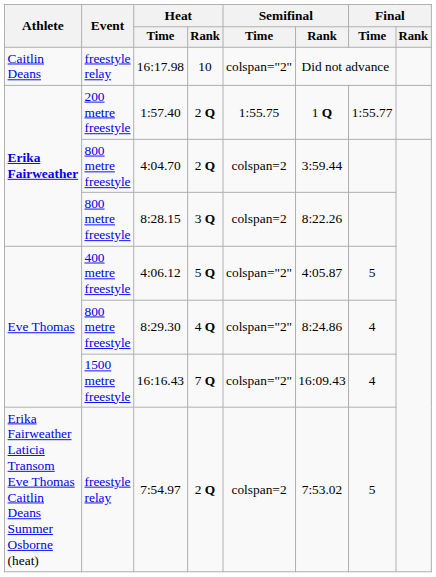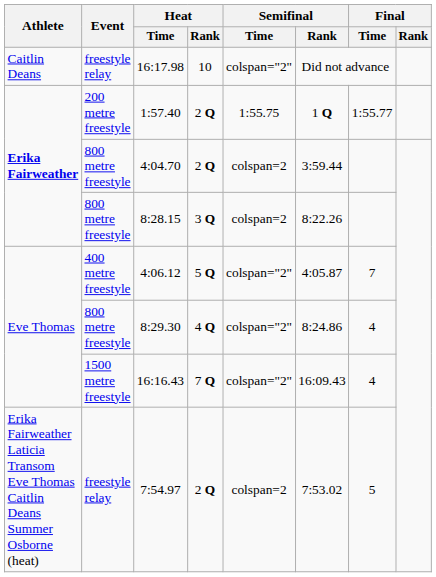(372, 273) 5 -> (372, 273) 7
